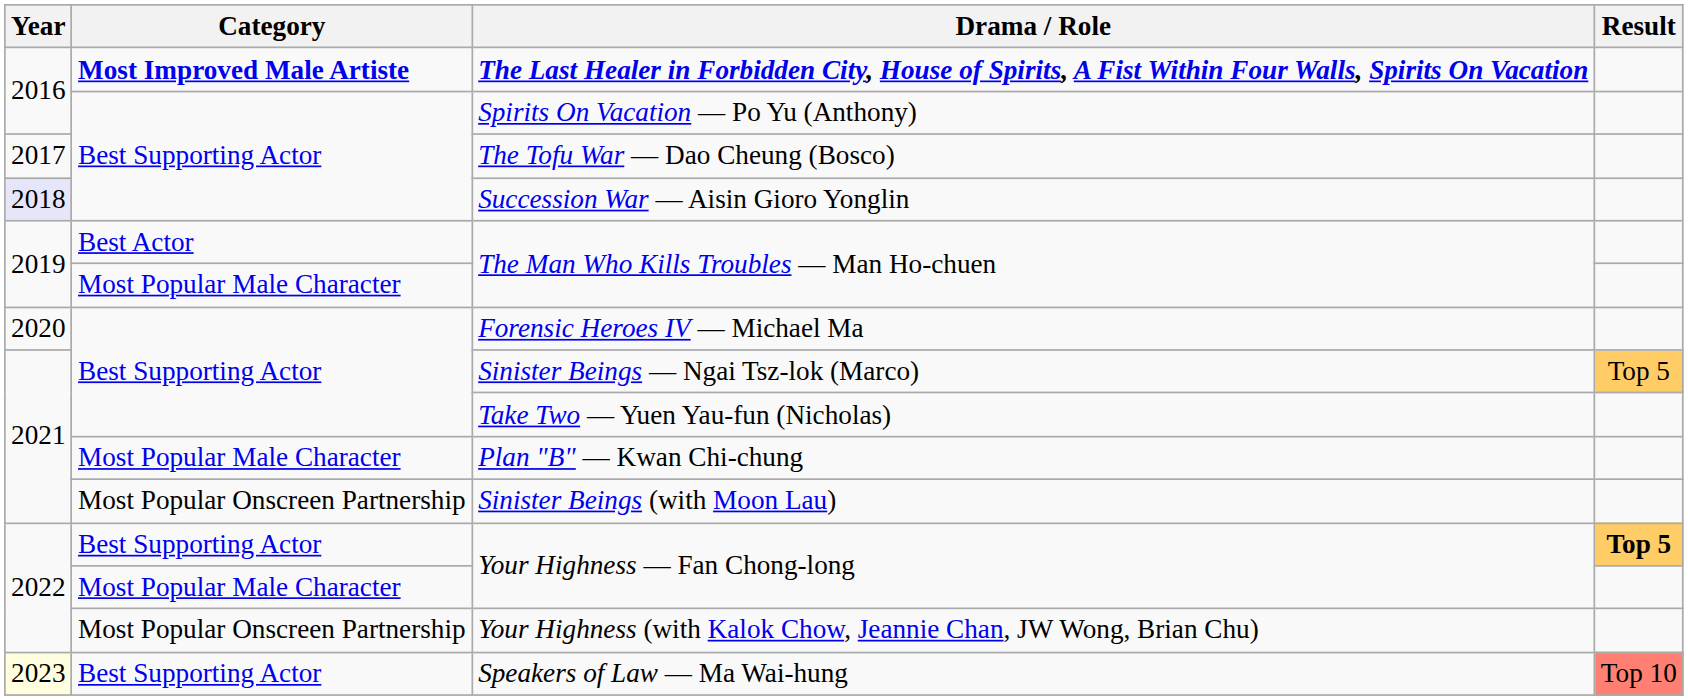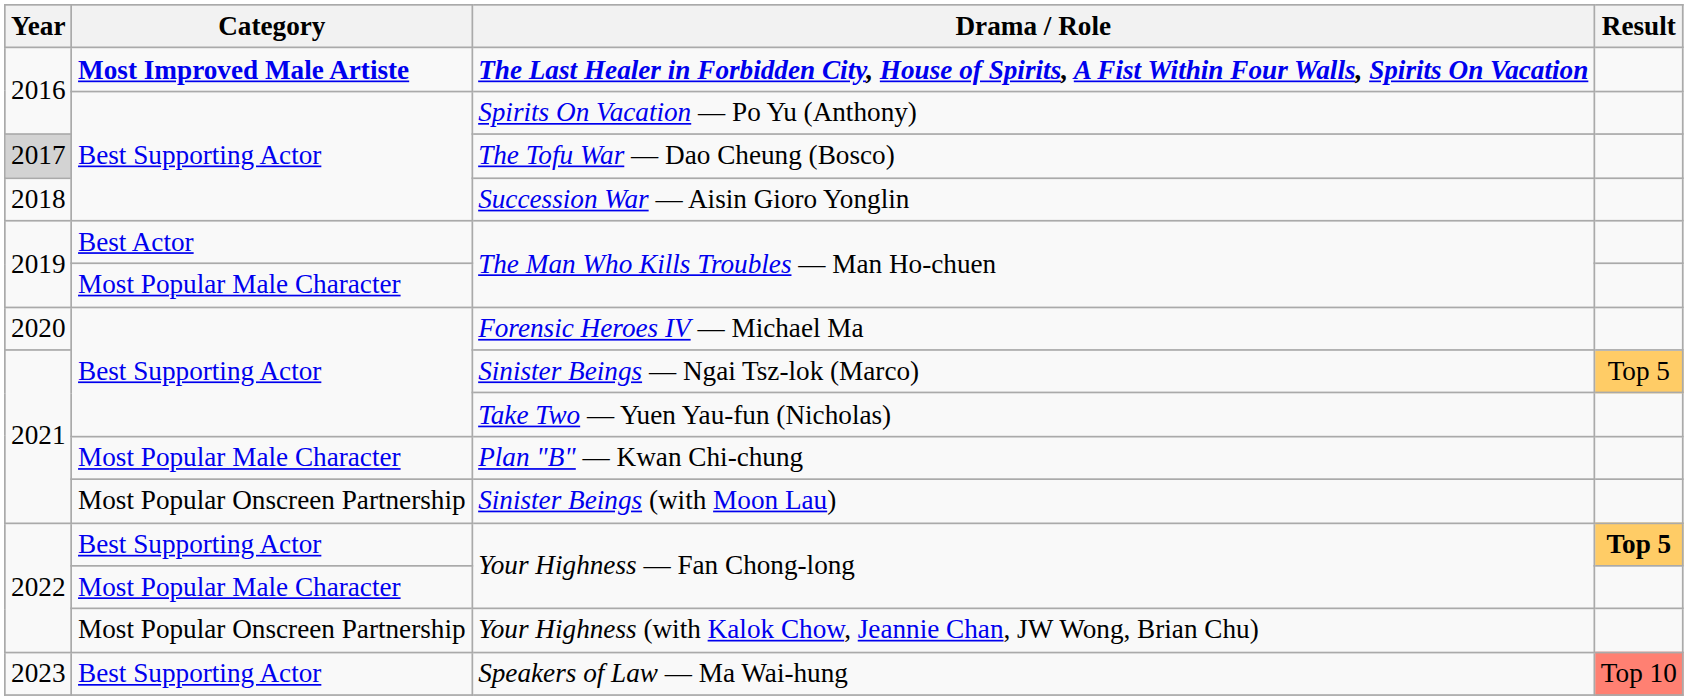(38, 155) no background -> (38, 155) lightgrey background
(38, 198) lavender background -> (38, 198) no background
(38, 673) lightyellow background -> (38, 673) no background
